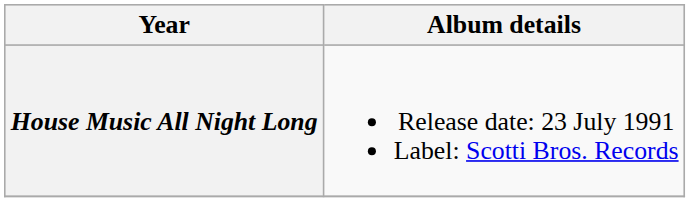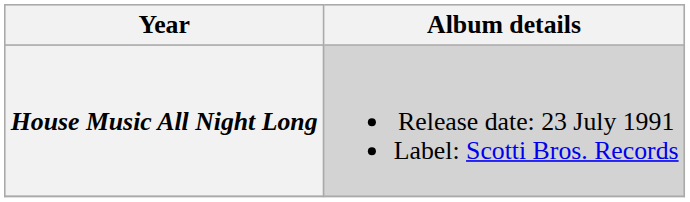(504, 135) no background -> (504, 135) lightgrey background
